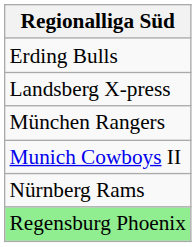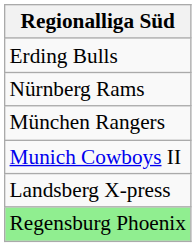(90, 88) Landsberg X-press -> (77, 88) Nürnberg Rams
(77, 190) Nürnberg Rams -> (90, 190) Landsberg X-press
